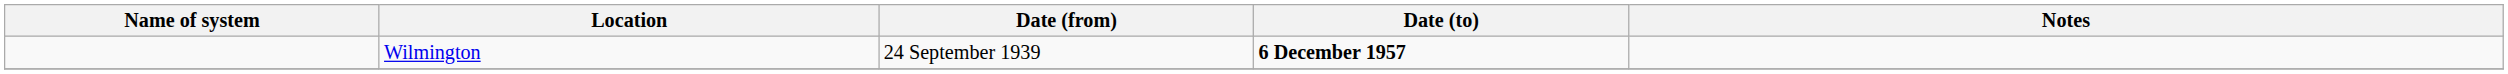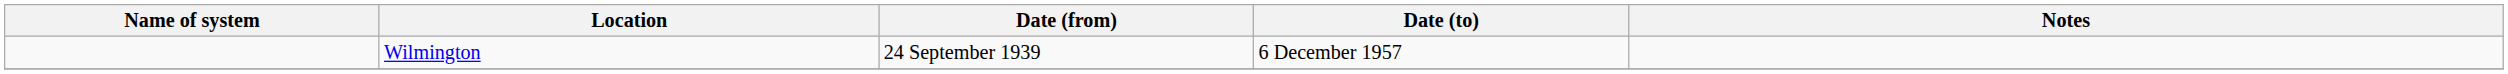(1332, 52) bold -> (1330, 52) normal
